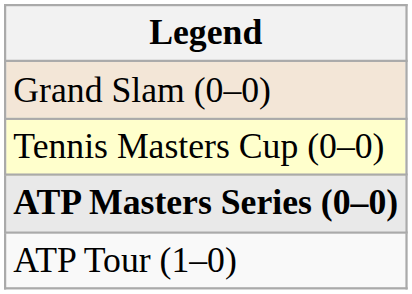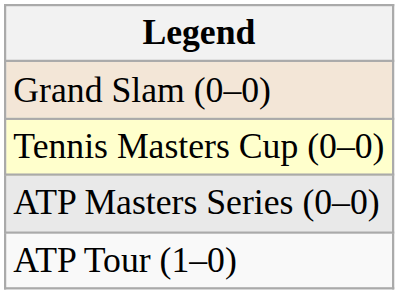(206, 202) bold -> (197, 202) normal
